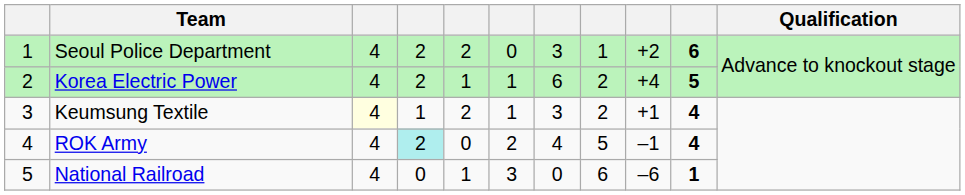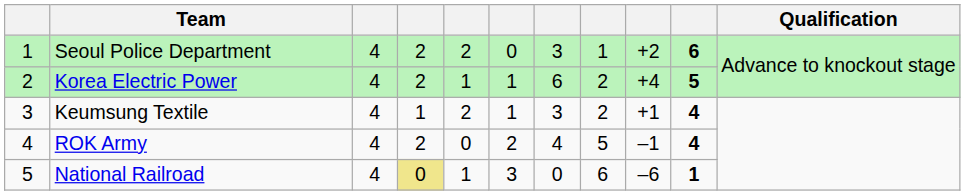(375, 112) lightyellow background -> (375, 112) no background
(420, 143) paleturquoise background -> (420, 143) no background
(420, 174) no background -> (420, 174) khaki background
